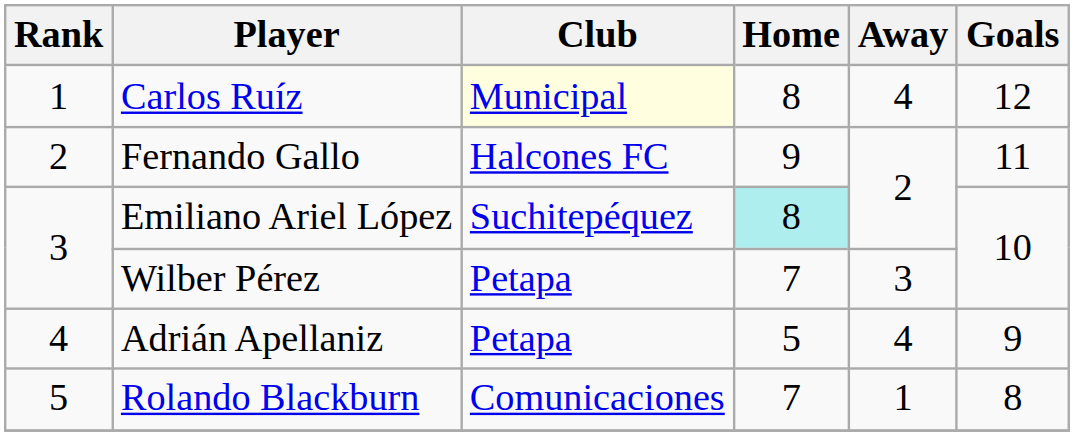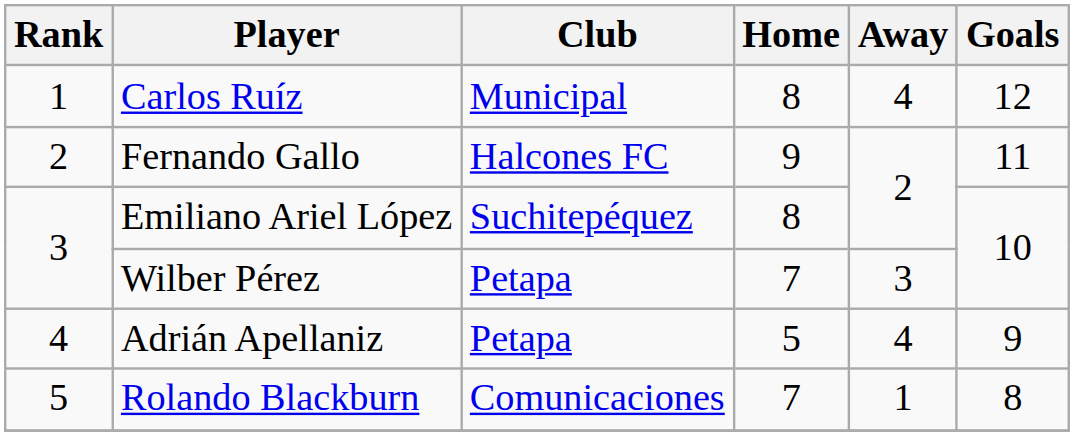(548, 95) lightyellow background -> (548, 95) no background
(791, 216) paleturquoise background -> (791, 216) no background
